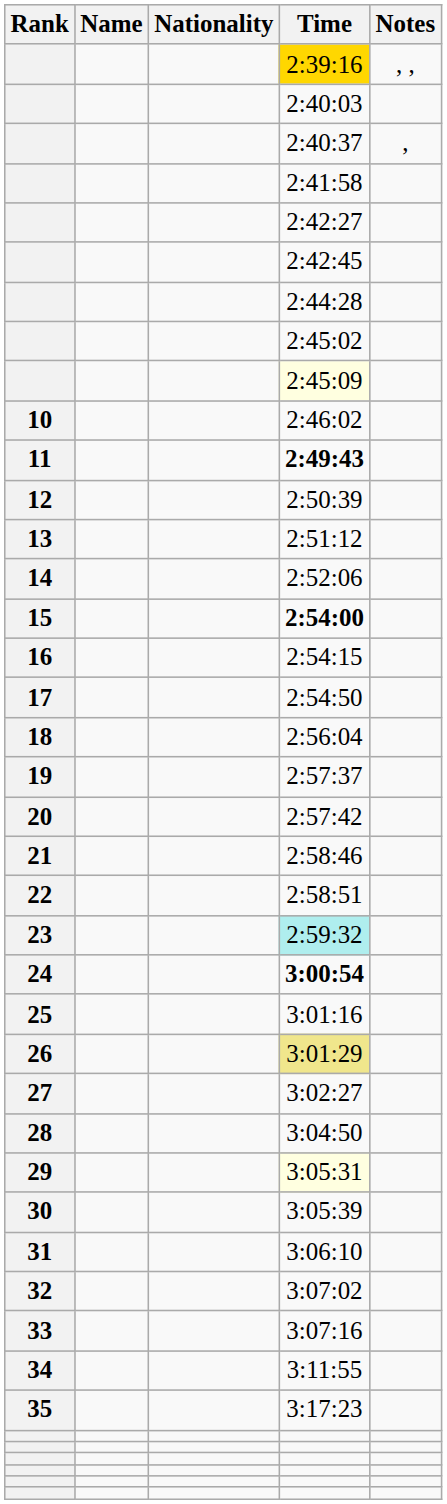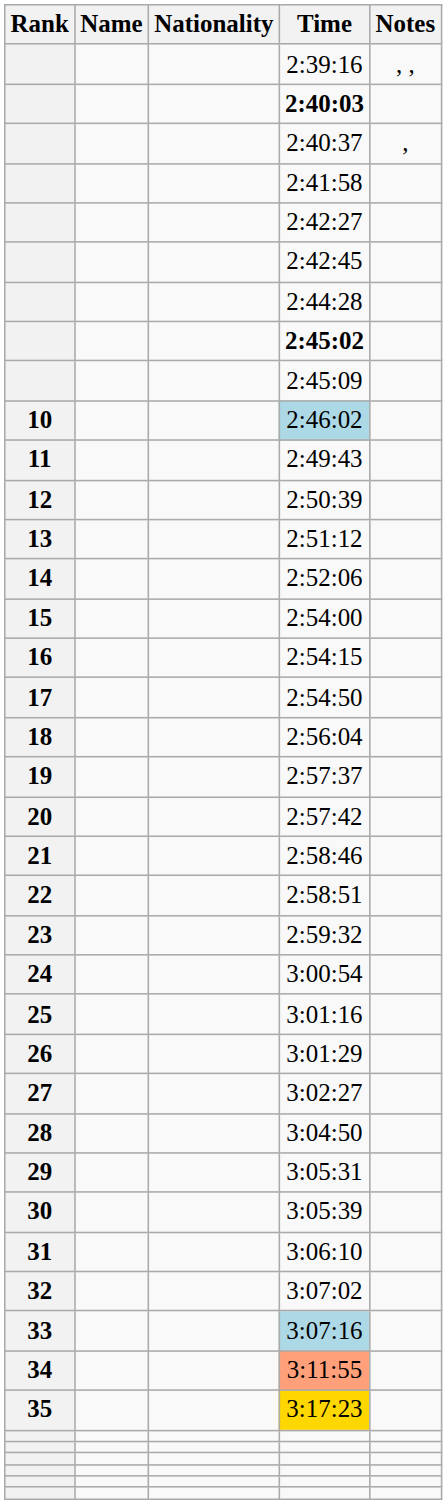(324, 63) gold background -> (324, 63) no background
(324, 103) normal -> (324, 103) bold
(324, 340) normal -> (324, 340) bold
(324, 380) lightyellow background -> (324, 380) no background
(324, 420) no background -> (324, 420) lightblue background
(324, 459) bold -> (324, 459) normal
(324, 618) bold -> (324, 618) normal
(324, 934) paleturquoise background -> (324, 934) no background
(324, 974) bold -> (324, 974) normal
(324, 1053) khaki background -> (324, 1053) no background
(324, 1172) lightyellow background -> (324, 1172) no background
(324, 1330) no background -> (324, 1330) lightblue background
(324, 1370) no background -> (324, 1370) lightsalmon background
(324, 1409) no background -> (324, 1409) gold background
